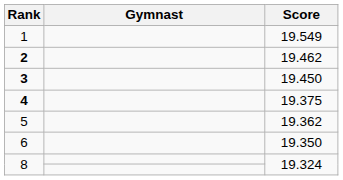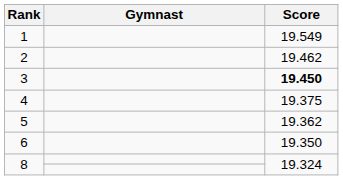(24, 57) bold -> (24, 57) normal
(24, 79) bold -> (24, 79) normal
(301, 79) normal -> (301, 79) bold
(24, 100) bold -> (24, 100) normal
